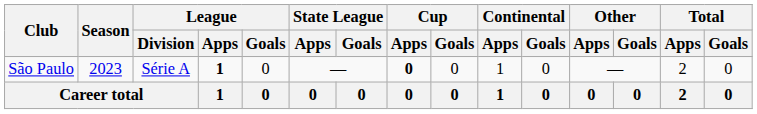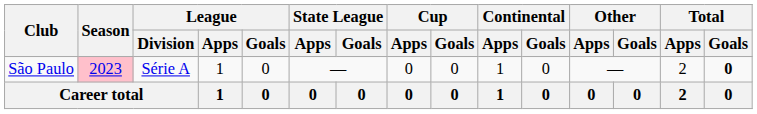(106, 69) no background -> (106, 69) pink background
(220, 69) bold -> (220, 69) normal
(409, 69) bold -> (409, 69) normal
(728, 69) normal -> (728, 69) bold
